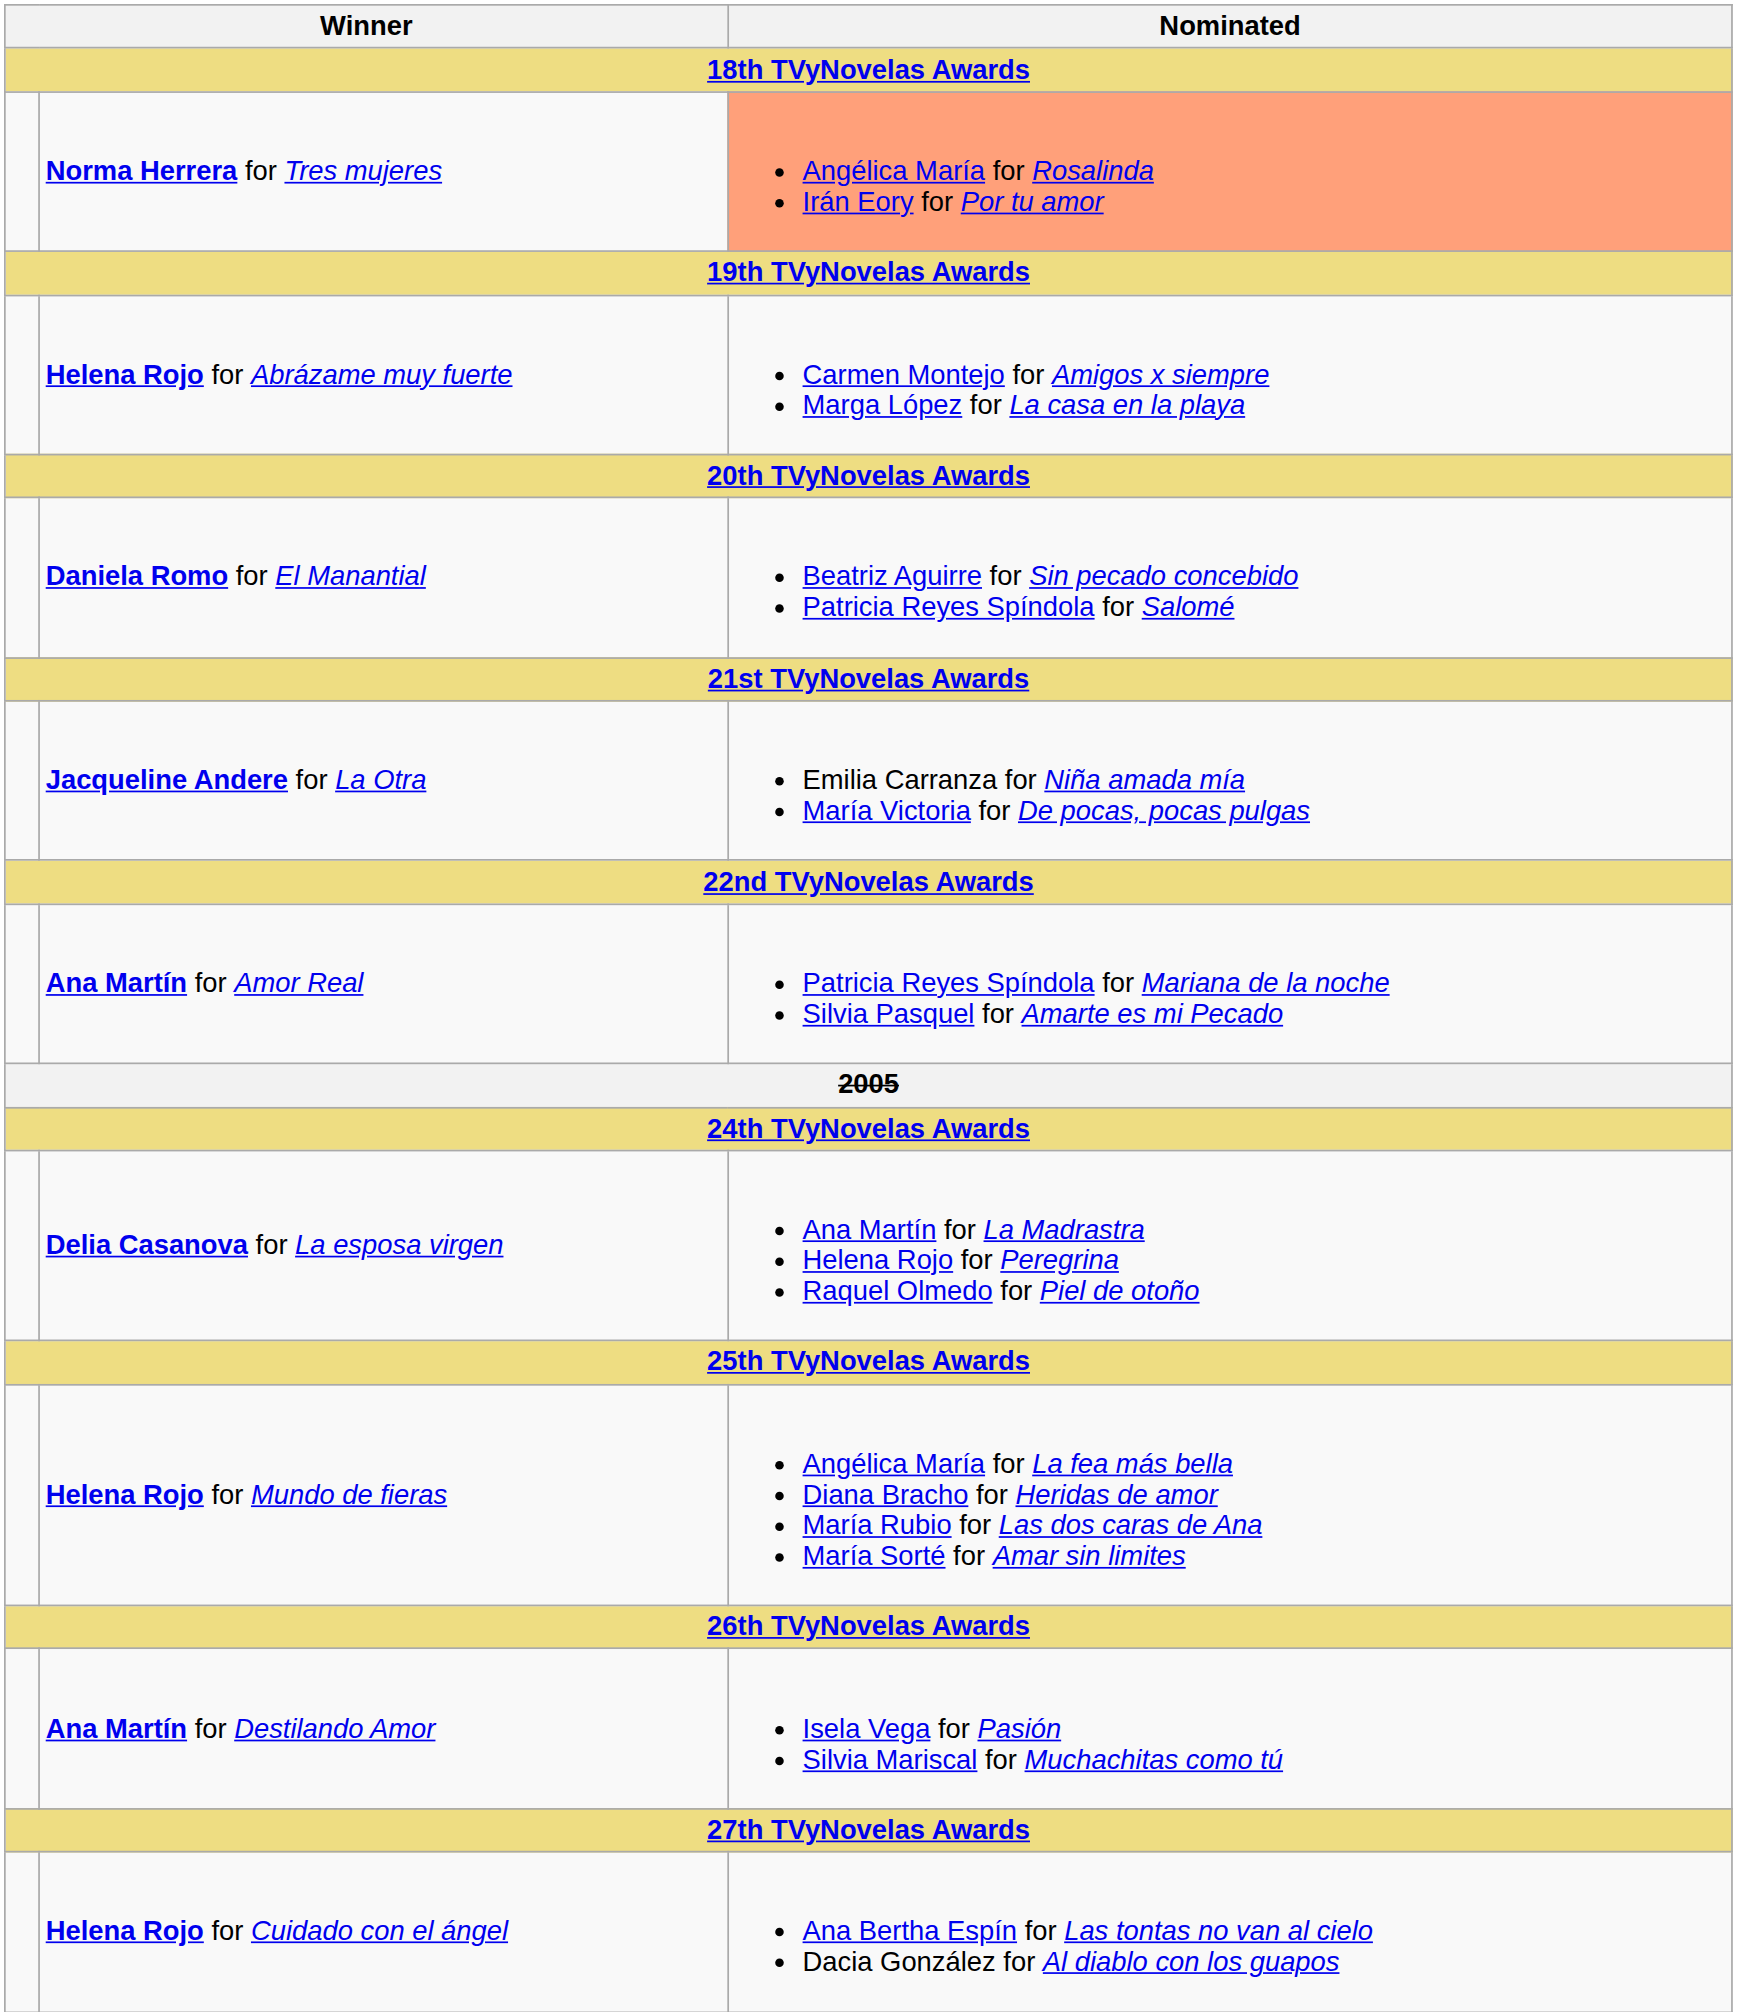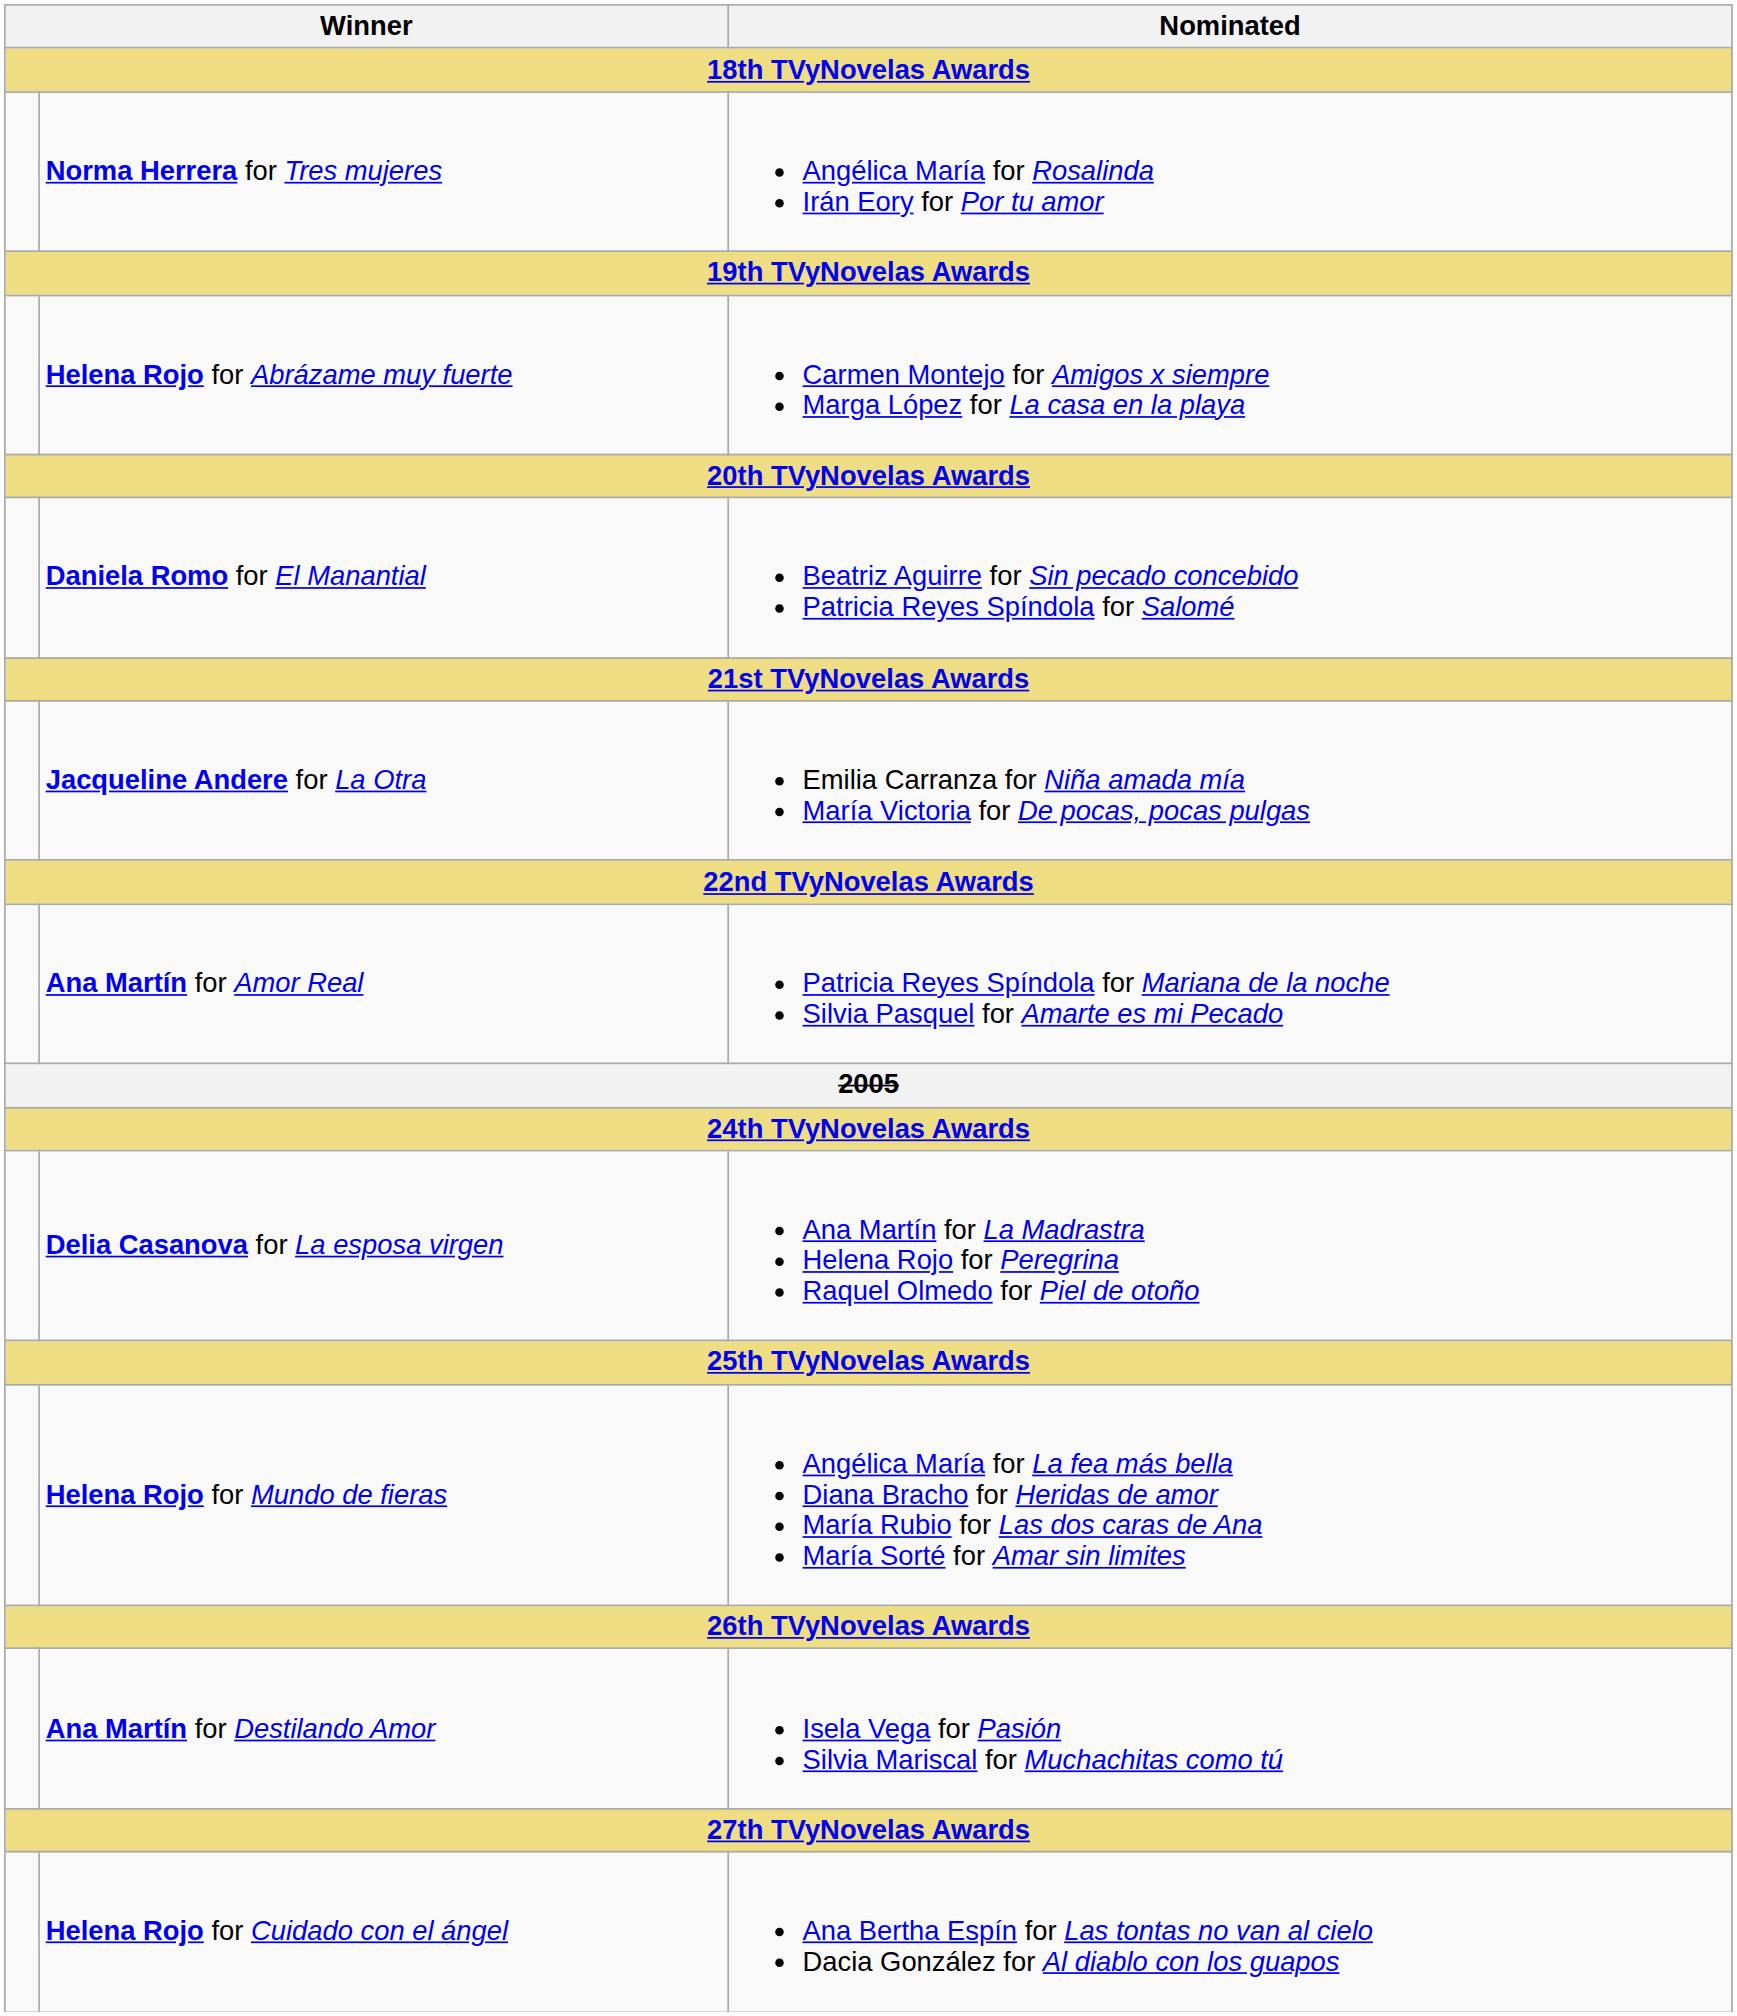(1230, 187) lightsalmon background -> (1230, 187) no background
